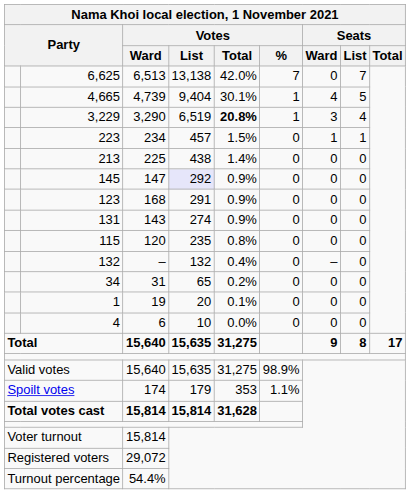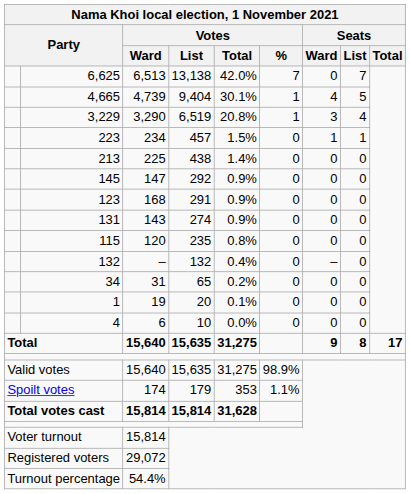(238, 117) bold -> (238, 117) normal
(200, 179) lavender background -> (200, 179) no background
